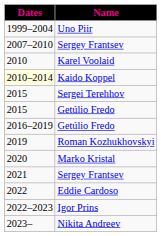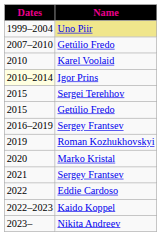(75, 28) no background -> (75, 28) khaki background
(91, 45) Sergey Frantsev -> (86, 45) Getúlio Fredo
(86, 77) Kaido Koppel -> (78, 77) Igor Prins
(86, 126) Getúlio Fredo -> (91, 126) Sergey Frantsev
(78, 207) Igor Prins -> (86, 207) Kaido Koppel
